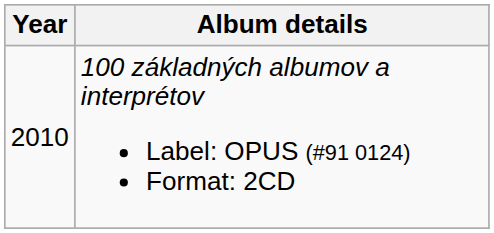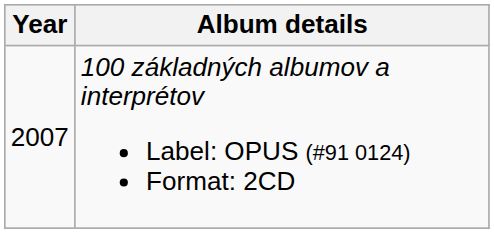(40, 136) 2010 -> (40, 136) 2007
